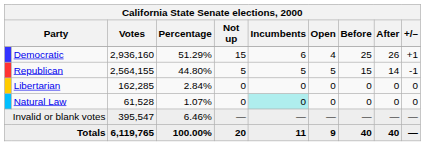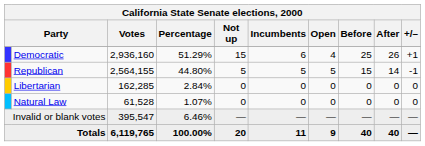(303, 102) paleturquoise background -> (303, 102) no background
